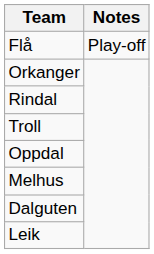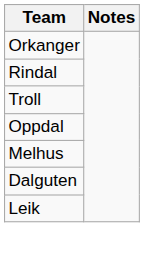- row: (20, 45)
